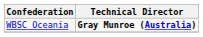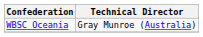(137, 25) bold -> (137, 25) normal
